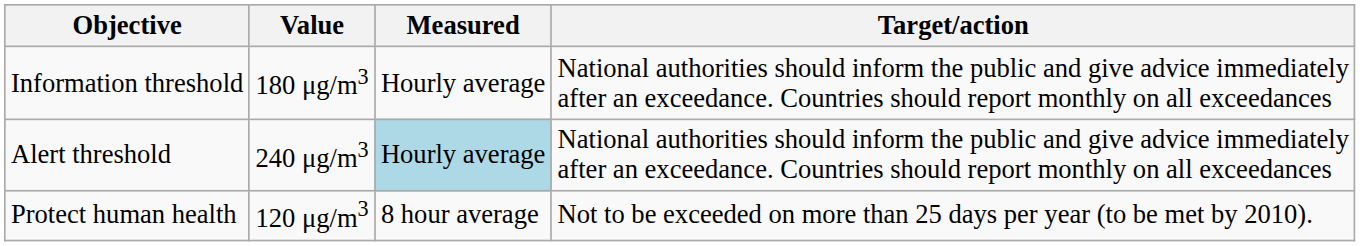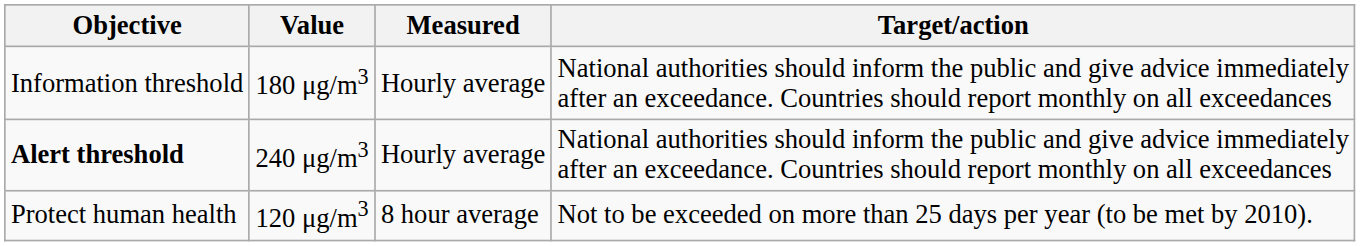(91, 154) normal -> (97, 154) bold
(463, 154) lightblue background -> (463, 154) no background
